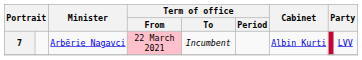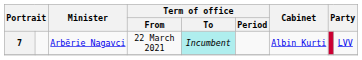(154, 43) pink background -> (154, 43) no background
(208, 43) no background -> (208, 43) paleturquoise background
